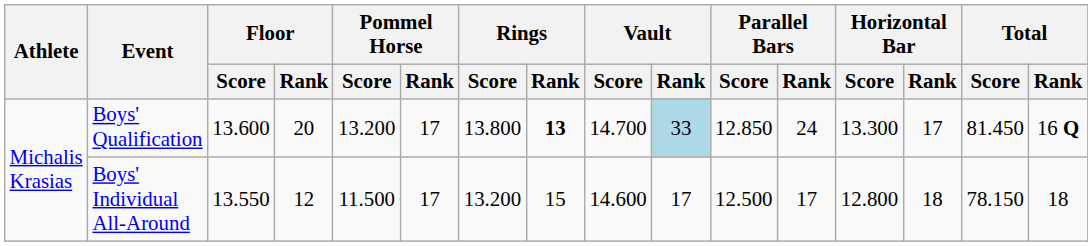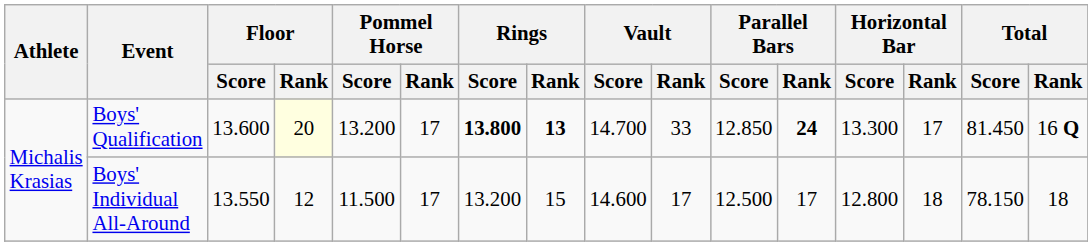(304, 127) no background -> (304, 127) lightyellow background
(492, 127) normal -> (492, 127) bold
(681, 127) lightblue background -> (681, 127) no background
(807, 127) normal -> (807, 127) bold
